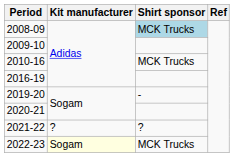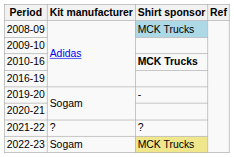(166, 62) normal -> (168, 62) bold
(66, 144) lightyellow background -> (66, 144) no background
(166, 144) no background -> (166, 144) khaki background
